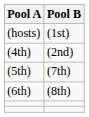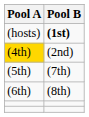(58, 33) normal -> (58, 33) bold
(19, 52) no background -> (19, 52) gold background
